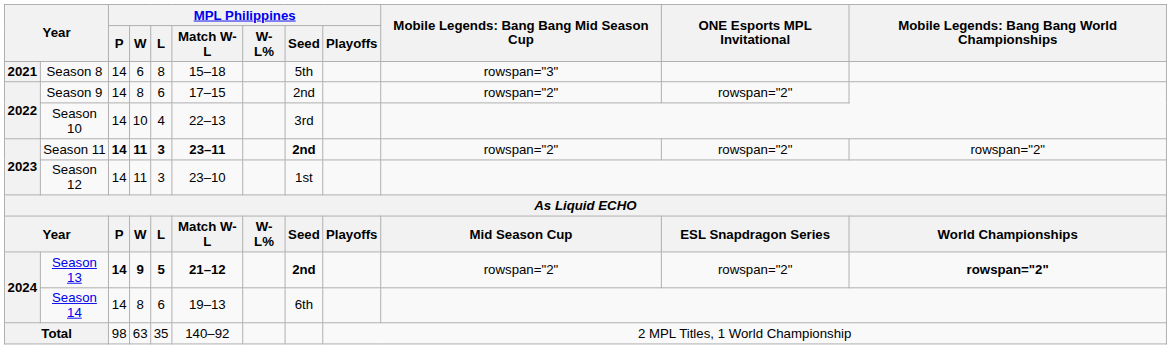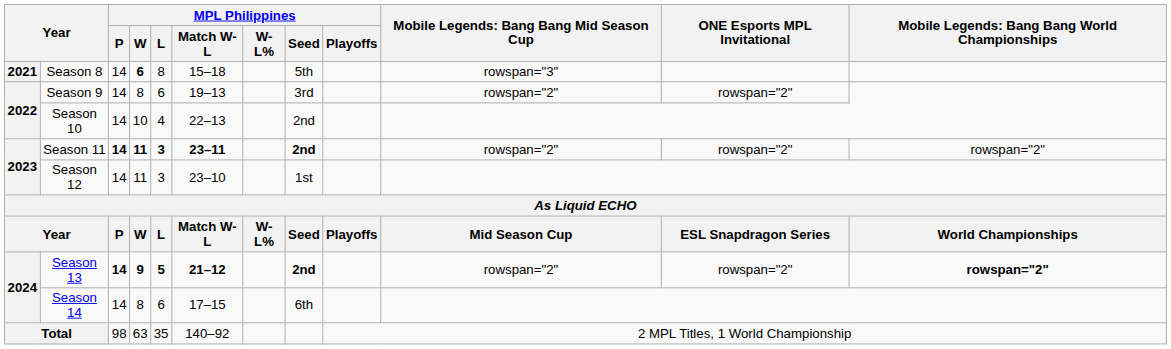(140, 72) normal -> (140, 72) bold
(207, 93) 17–15 -> (207, 93) 19–13
(304, 93) 2nd -> (304, 93) 3rd
(304, 121) 3rd -> (304, 121) 2nd
(207, 306) 19–13 -> (207, 306) 17–15
